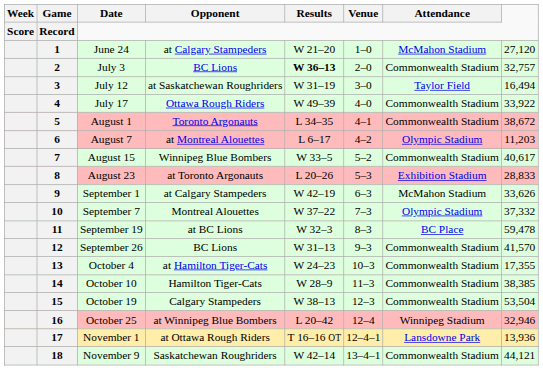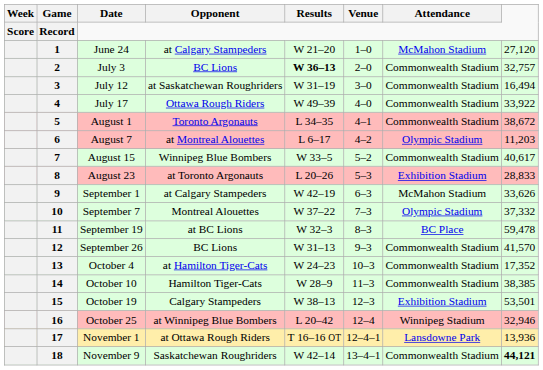(442, 85) Taylor Field -> (442, 85) Commonwealth Stadium
(520, 265) 17,355 -> (520, 265) 17,352
(442, 301) Commonwealth Stadium -> (442, 301) Exhibition Stadium
(520, 301) 53,504 -> (520, 301) 53,501
(520, 355) normal -> (520, 355) bold
